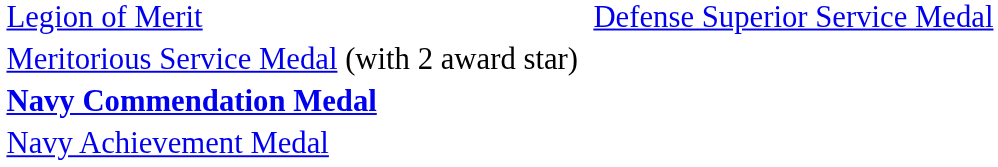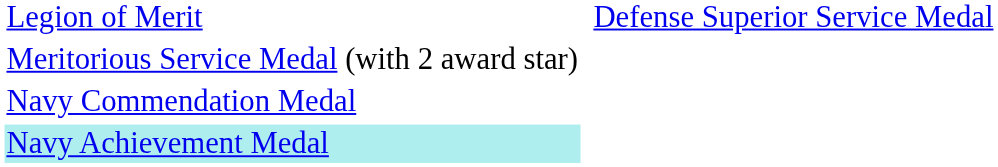(192, 101) bold -> (181, 101) normal
(168, 143) no background -> (168, 143) paleturquoise background
